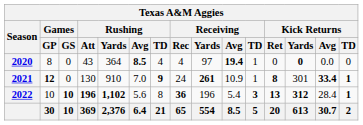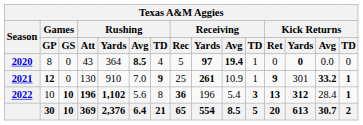(181, 62) 4 -> (181, 62) 5
(207, 62) normal -> (207, 62) bold
(181, 78) 24 -> (181, 78) 25
(275, 78) 8 -> (275, 78) 9
(327, 78) 33.4 -> (327, 78) 33.2
